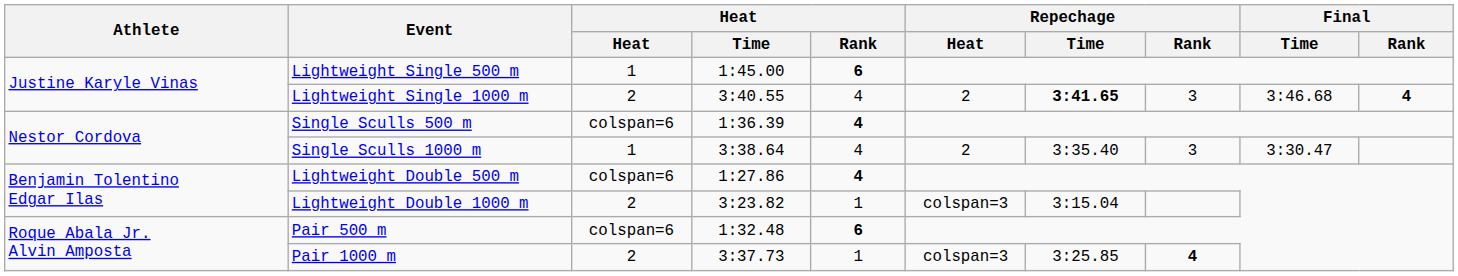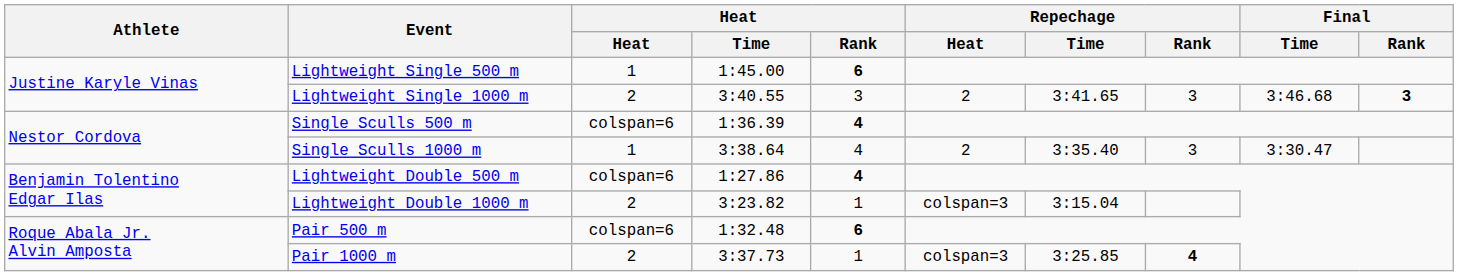(858, 97) 4 -> (858, 97) 3
(1085, 97) bold -> (1085, 97) normal
(1406, 97) 4 -> (1406, 97) 3
